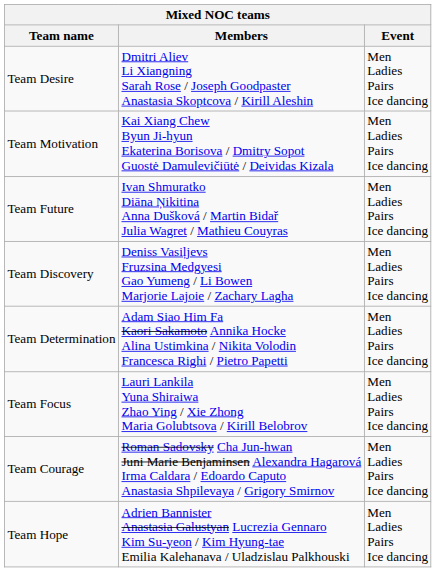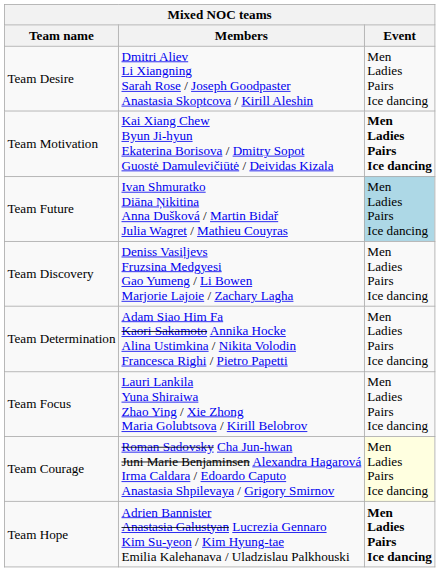(398, 143) normal -> (400, 143) bold
(398, 208) no background -> (398, 208) lightblue background
(398, 469) no background -> (398, 469) lightyellow background
(398, 534) normal -> (400, 534) bold
